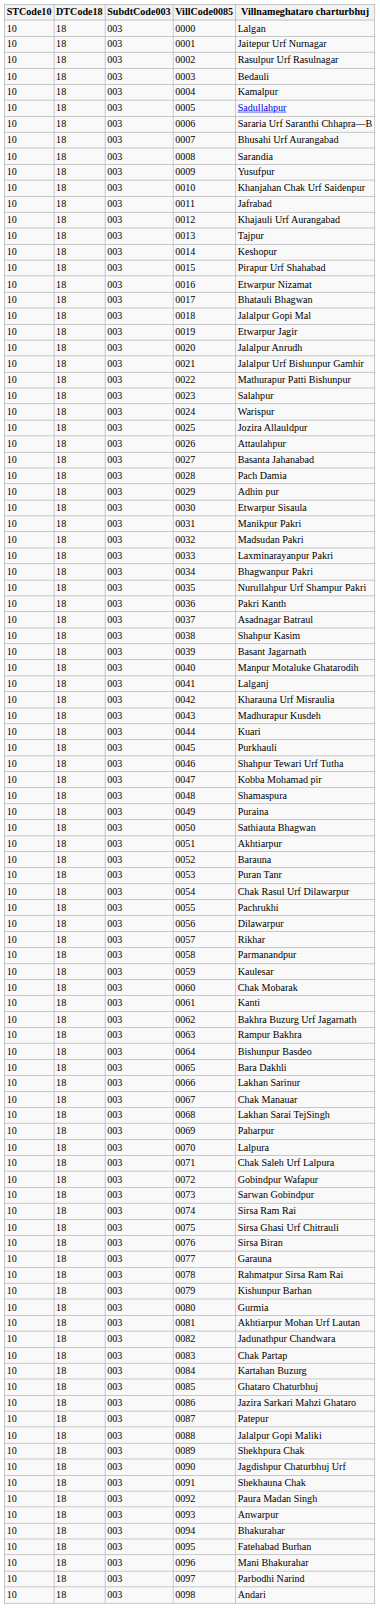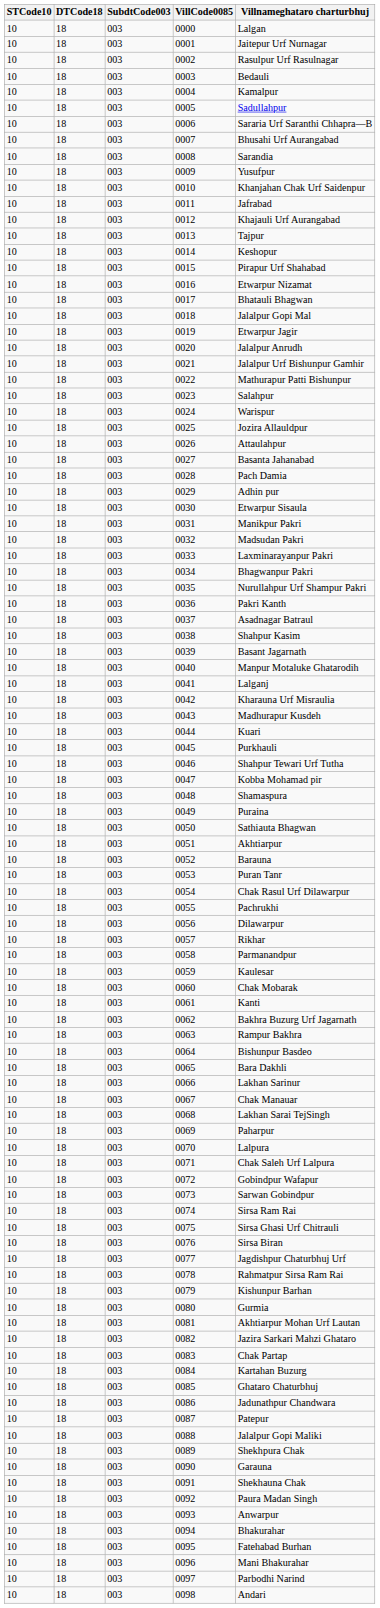(255, 1259) Garauna -> (292, 1259) Jagdishpur Chaturbhuj Urf
(287, 1339) Jadunathpur Chandwara -> (297, 1339) Jazira Sarkari Mahzi Ghataro
(297, 1403) Jazira Sarkari Mahzi Ghataro -> (287, 1403) Jadunathpur Chandwara
(292, 1467) Jagdishpur Chaturbhuj Urf -> (255, 1467) Garauna
